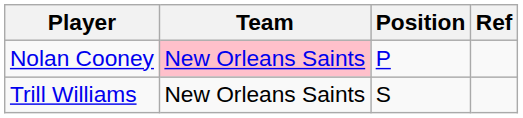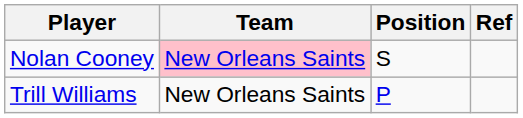(383, 58) P -> (383, 58) S
(383, 94) S -> (383, 94) P
